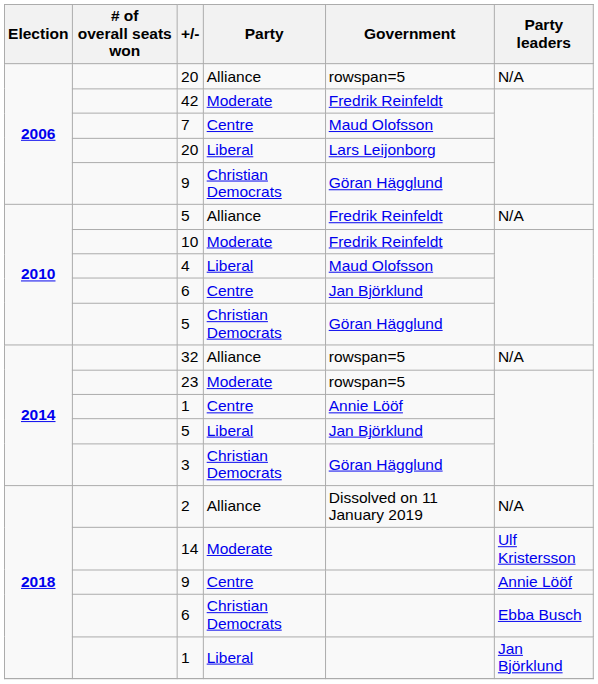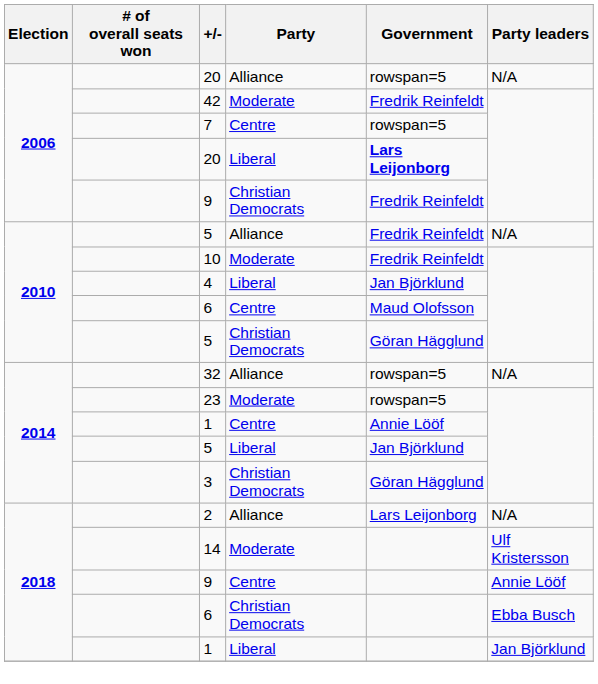(381, 125) Maud Olofsson -> (408, 125) rowspan=5
(382, 150) normal -> (410, 158) bold
(386, 183) Göran Hägglund -> (427, 200) Fredrik Reinfeldt
(381, 266) Maud Olofsson -> (417, 283) Jan Björklund
(376, 290) Jan Björklund -> (422, 308) Maud Olofsson
(383, 506) Dissolved on 11 January 2019 -> (423, 515) Lars Leijonborg
